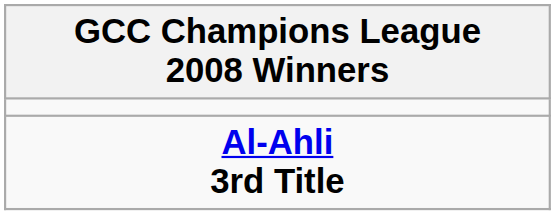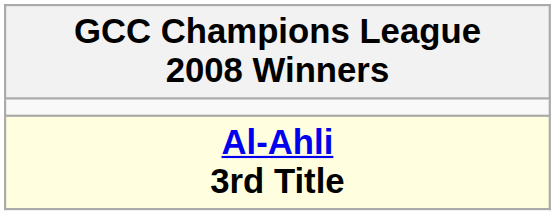(277, 161) no background -> (277, 161) lightyellow background
